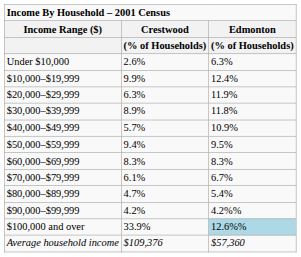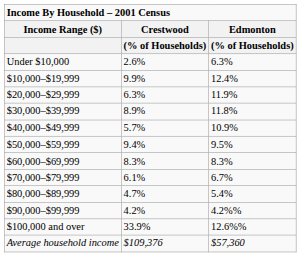(229, 227) lightblue background -> (229, 227) no background
